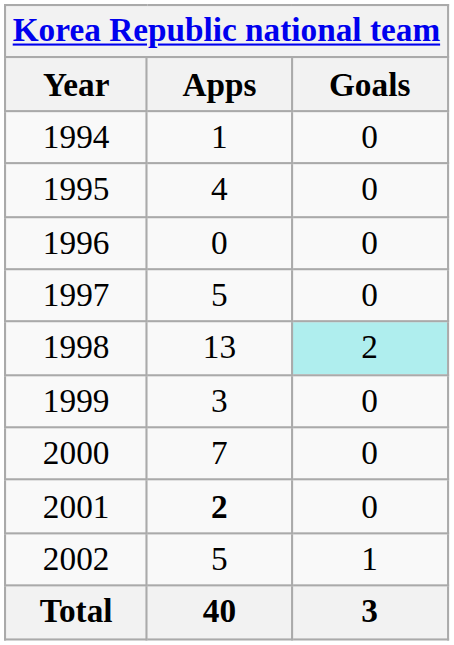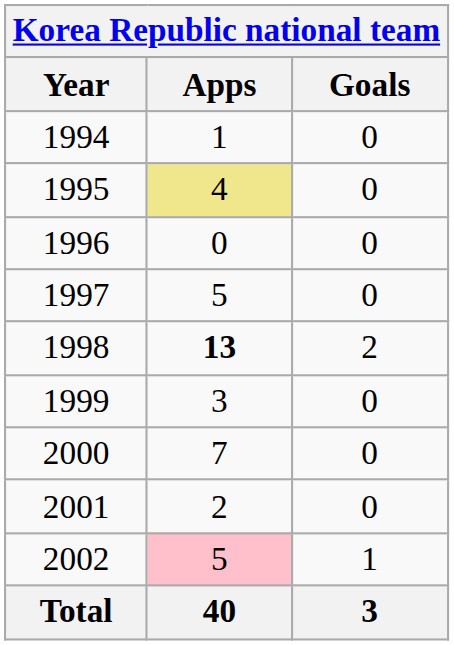(219, 189) no background -> (219, 189) khaki background
(219, 347) normal -> (219, 347) bold
(370, 347) paleturquoise background -> (370, 347) no background
(219, 505) bold -> (219, 505) normal
(219, 558) no background -> (219, 558) pink background
